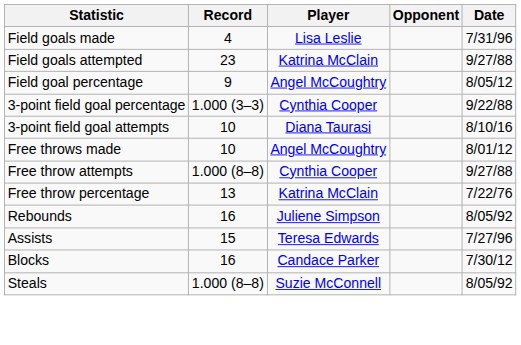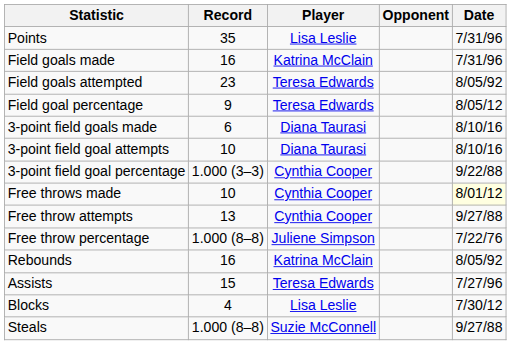+ row: (27, 37)
(228, 37) 4 -> (228, 60) 16
(328, 37) Lisa Leslie -> (323, 60) Katrina McClain
(328, 60) Katrina McClain -> (323, 82) Teresa Edwards
(489, 60) 9/27/88 -> (479, 82) 8/05/92
(328, 82) Angel McCoughtry -> (323, 104) Teresa Edwards
+ row: (82, 127)
rows swapped: (88, 127) <-> (97, 104)
(328, 149) Angel McCoughtry -> (323, 194) Cynthia Cooper
(489, 149) no background -> (479, 194) lightyellow background
(228, 171) 1.000 (8–8) -> (228, 216) 13
(228, 194) 13 -> (228, 238) 1.000 (8–8)
(328, 194) Katrina McClain -> (323, 238) Juliene Simpson
(328, 216) Juliene Simpson -> (323, 261) Katrina McClain
(228, 261) 16 -> (228, 305) 4
(328, 261) Candace Parker -> (323, 305) Lisa Leslie
(489, 283) 8/05/92 -> (479, 328) 9/27/88
